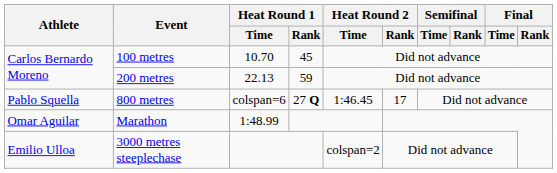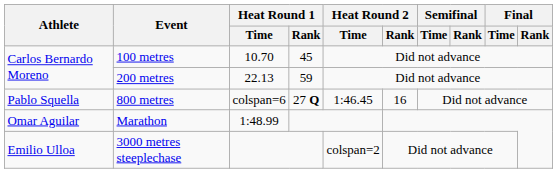(400, 99) 17 -> (400, 99) 16
